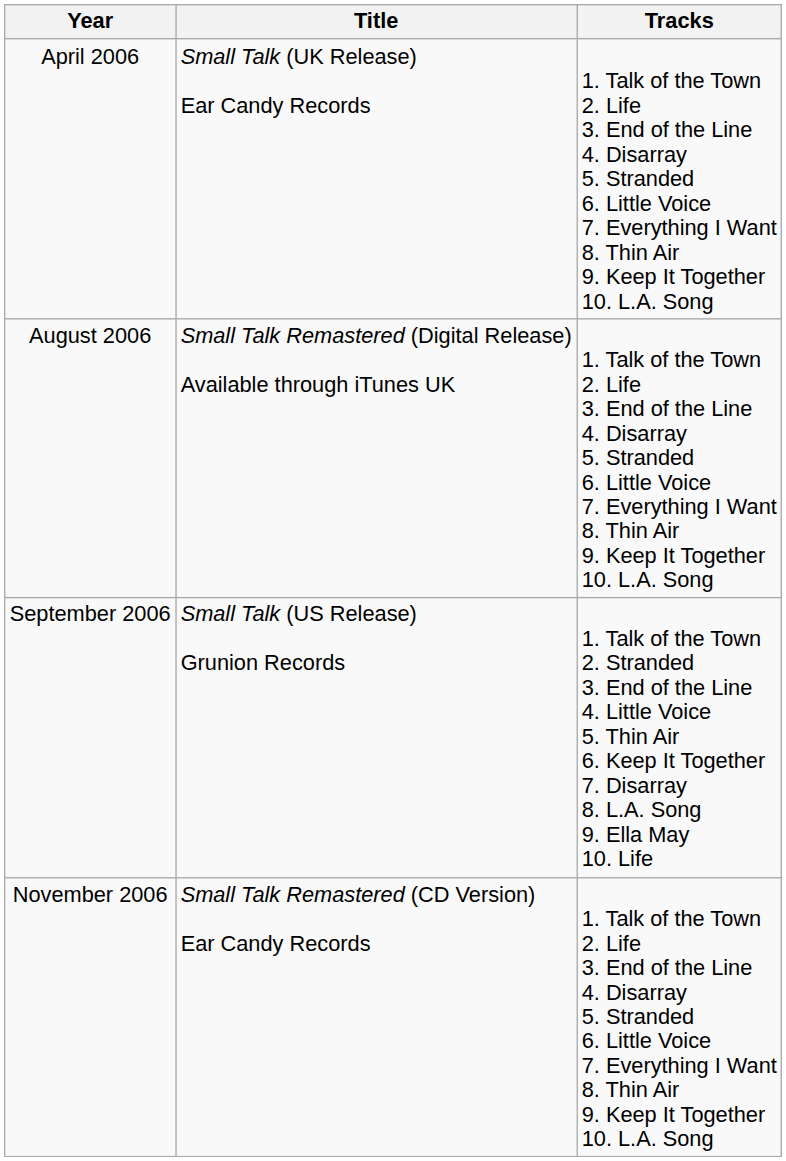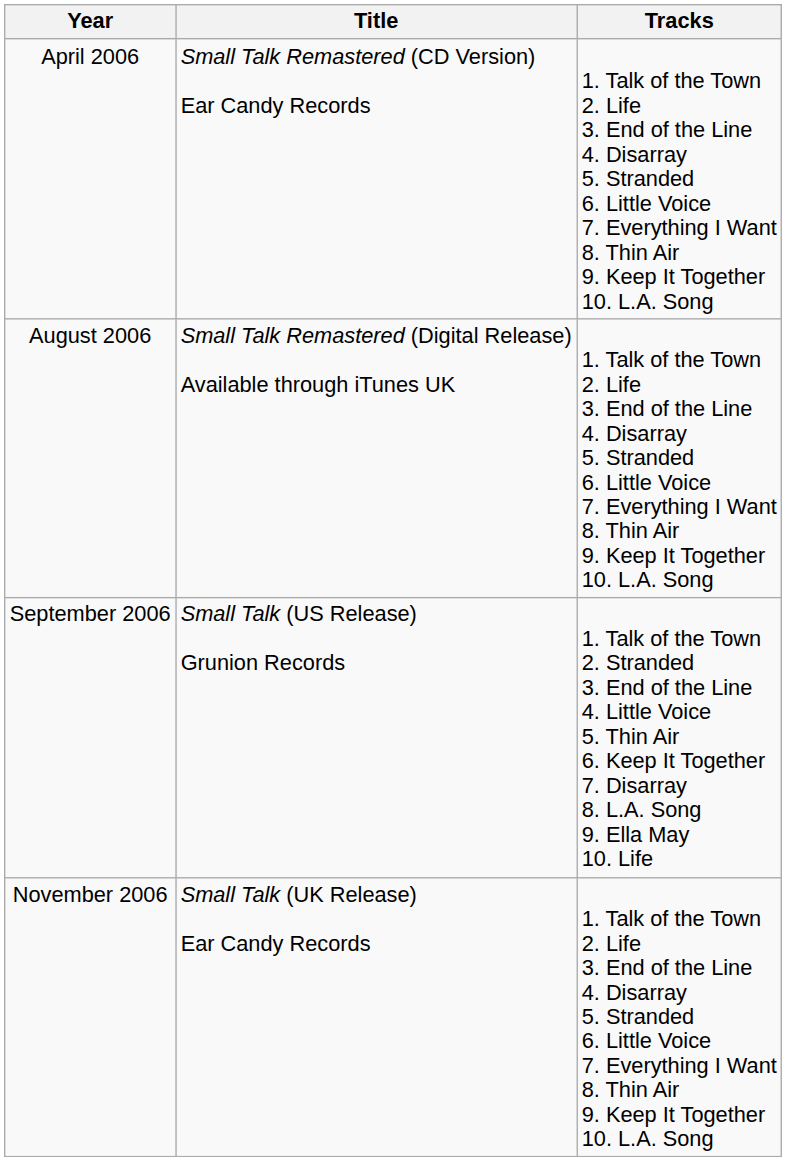(299, 80) Small Talk (UK Release) Ear Candy Records -> (358, 80) Small Talk Remastered (CD Version) Ear Candy Records
(358, 918) Small Talk Remastered (CD Version) Ear Candy Records -> (299, 918) Small Talk (UK Release) Ear Candy Records
